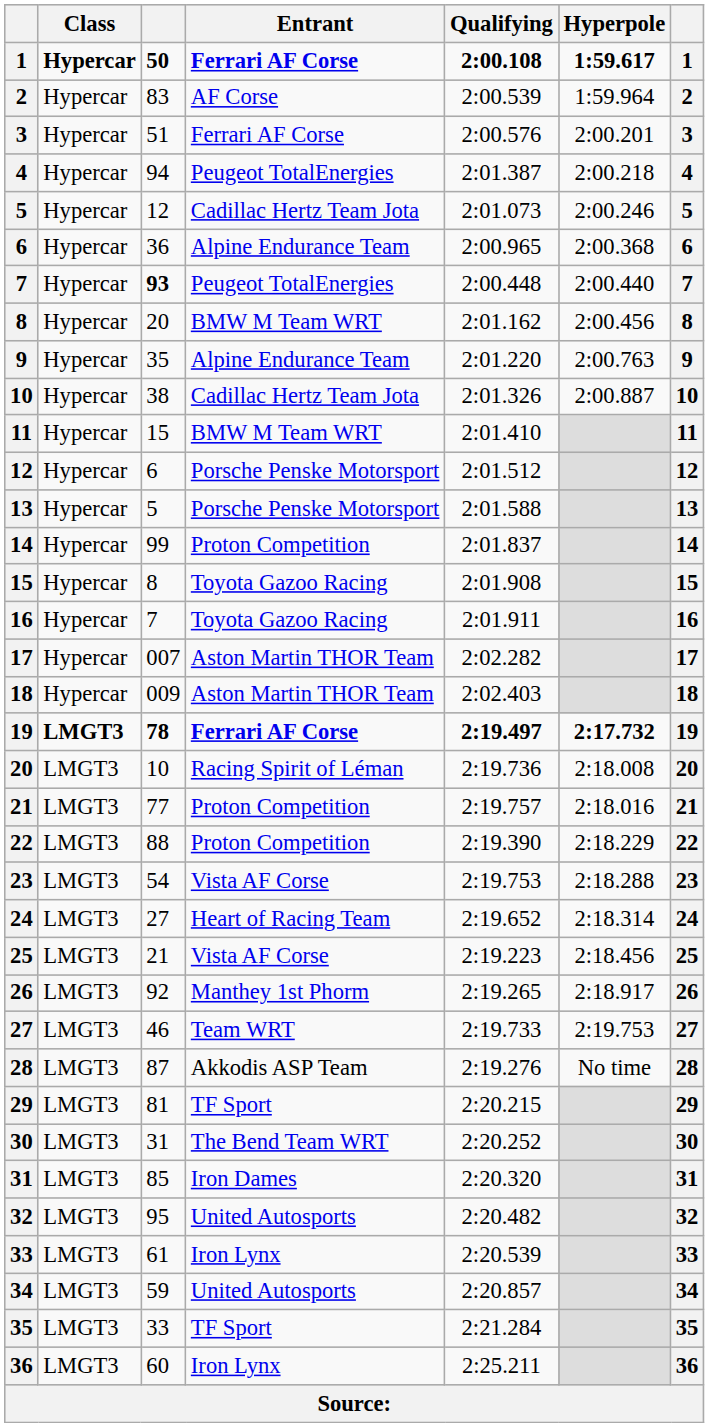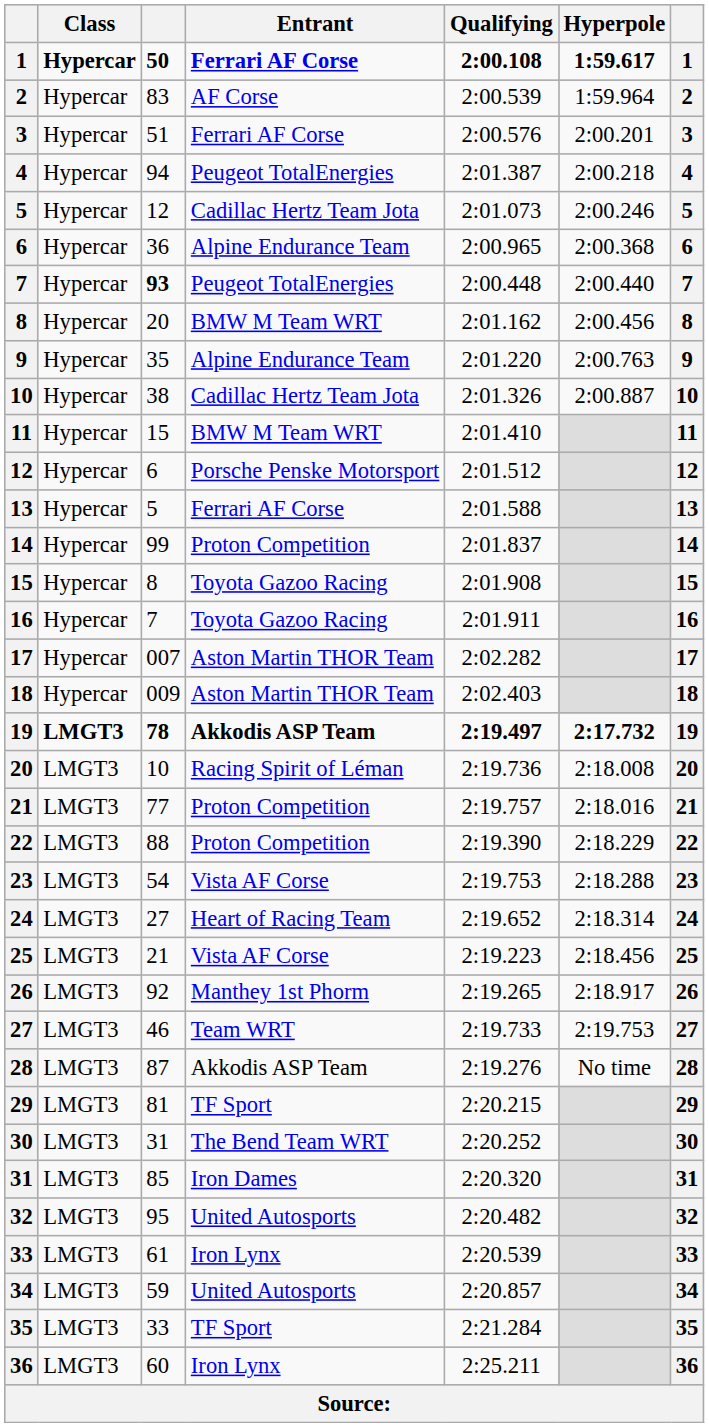(315, 508) Porsche Penske Motorsport -> (267, 508) Ferrari AF Corse
(274, 731) Ferrari AF Corse -> (283, 731) Akkodis ASP Team
